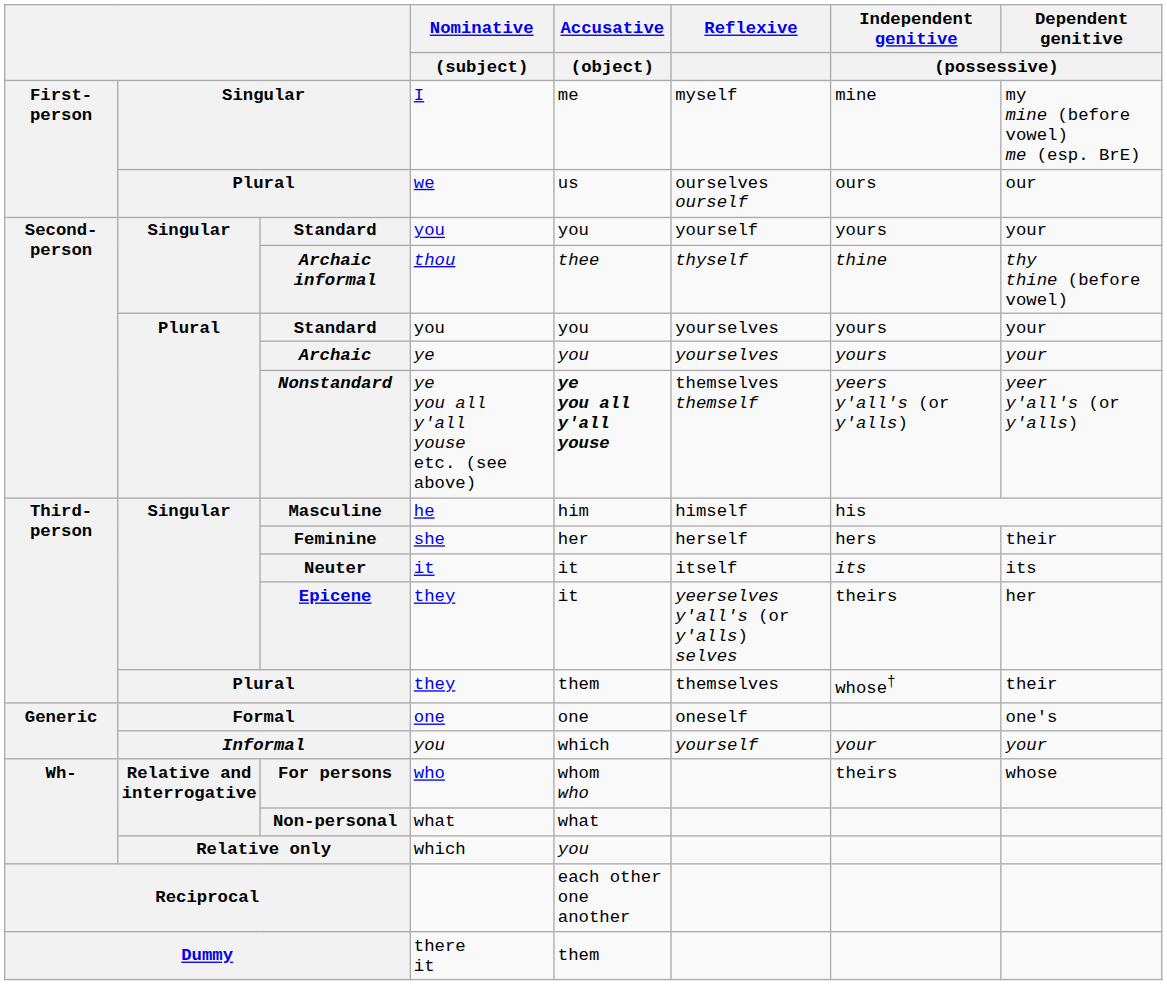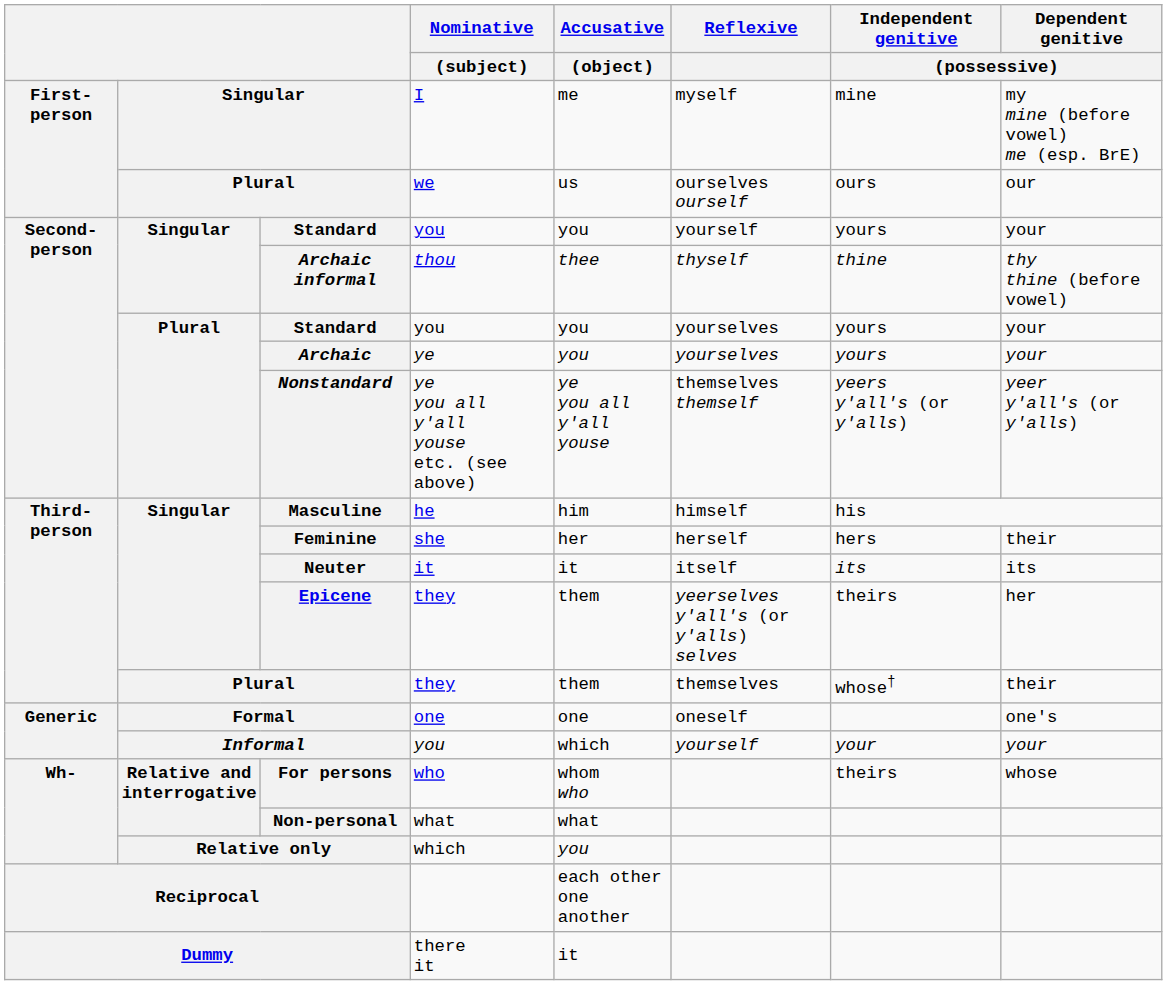(594, 414) bold -> (594, 414) normal
(568, 596) it -> (579, 596) them
(579, 956) them -> (568, 956) it
